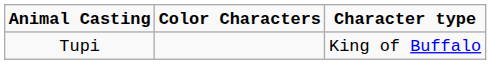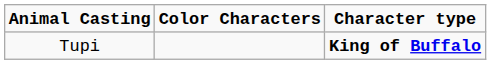(405, 46) normal -> (405, 46) bold
